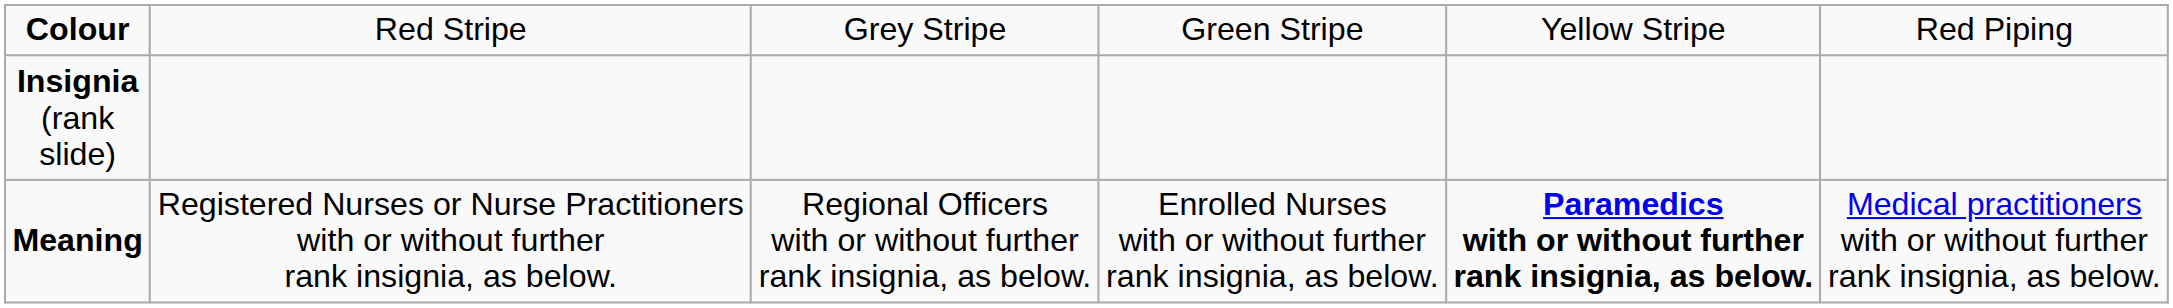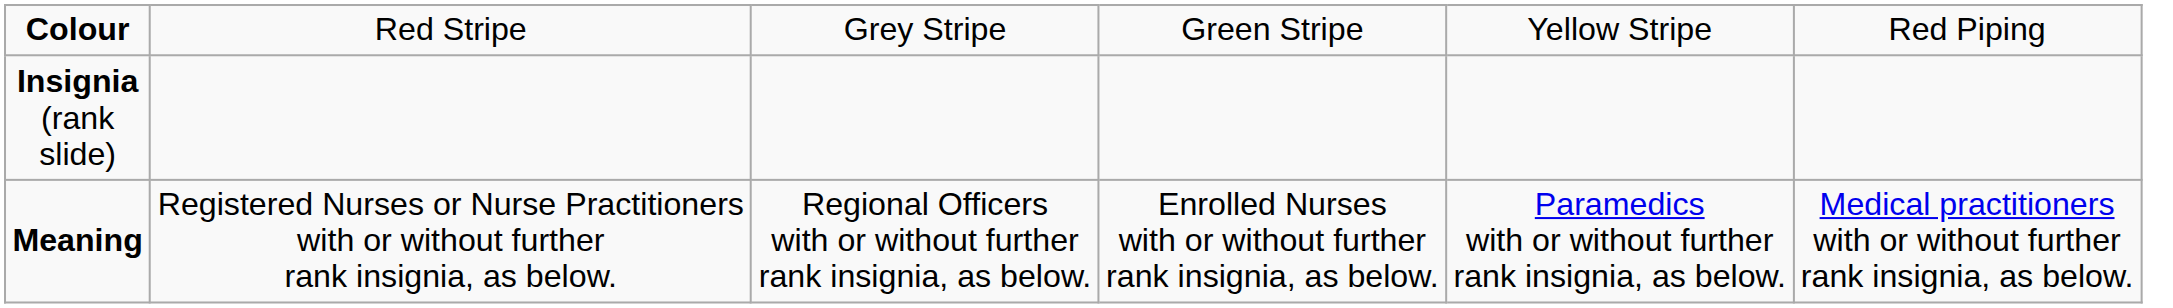(1633, 240) bold -> (1620, 240) normal
